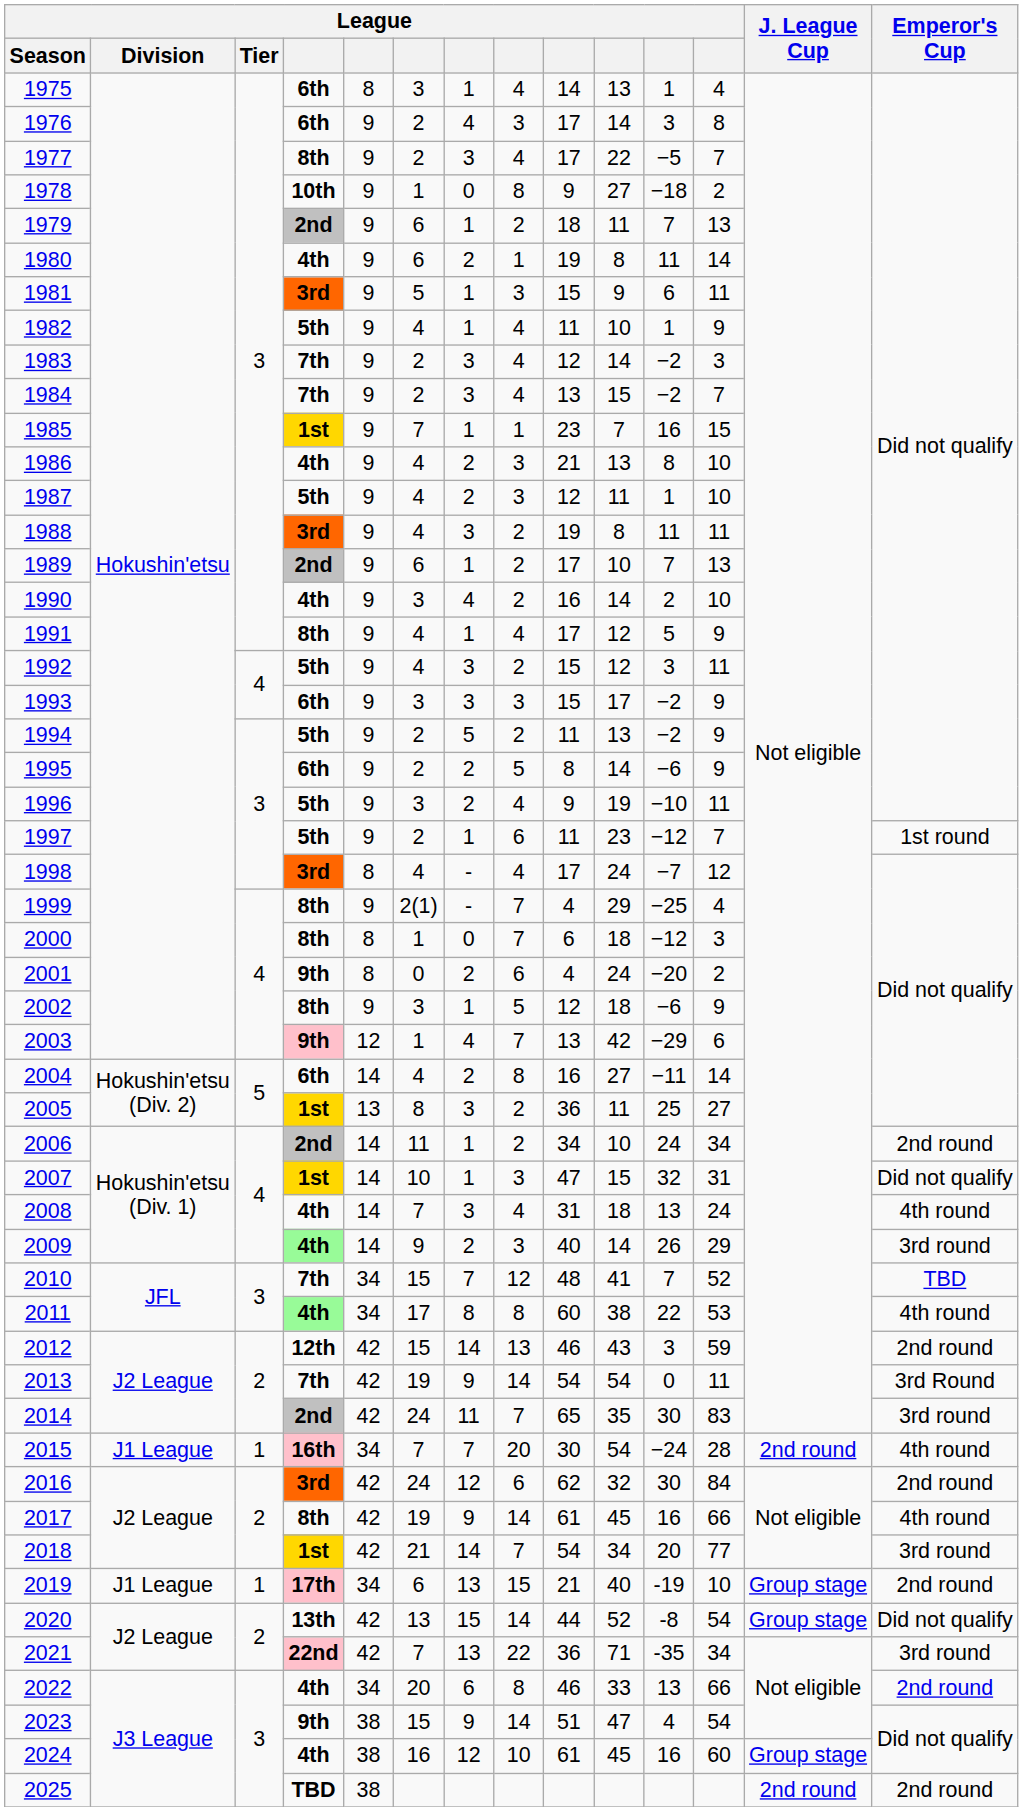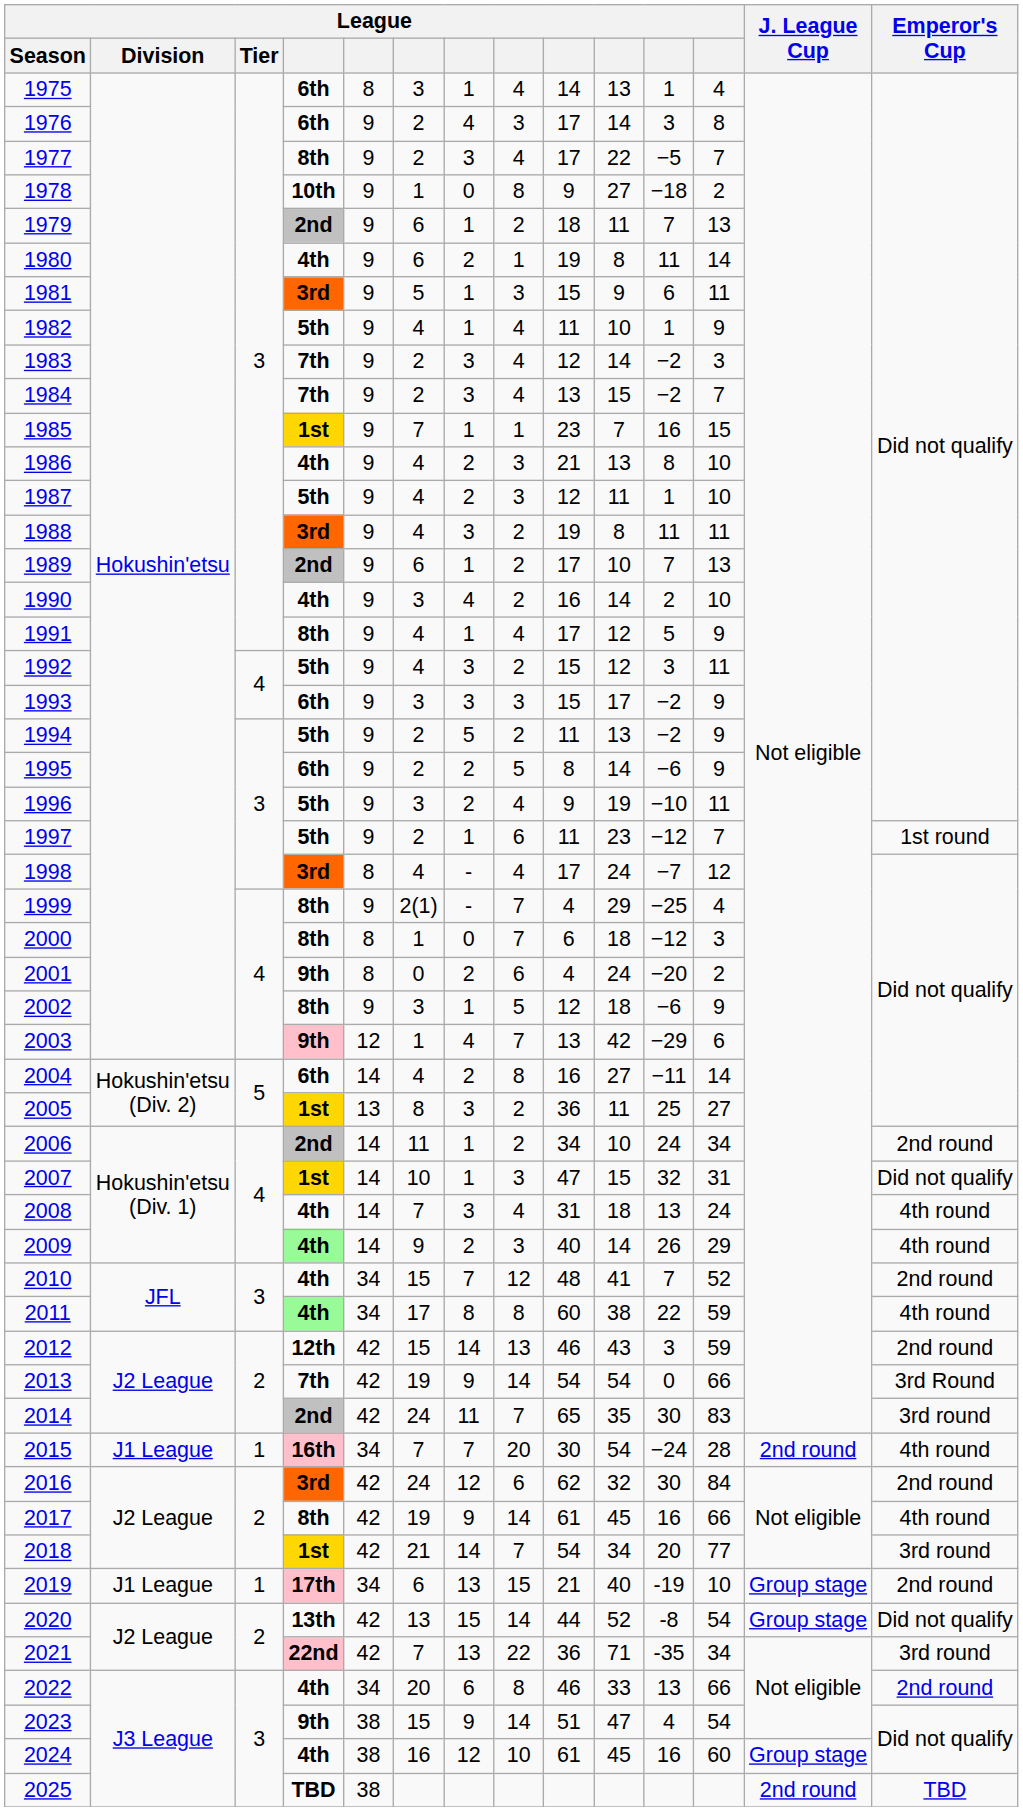(945, 1245) 3rd round -> (945, 1245) 4th round
(313, 1279) 7th -> (313, 1279) 4th
(945, 1279) TBD -> (945, 1279) 2nd round
(719, 1313) 53 -> (719, 1313) 59
(719, 1381) 11 -> (719, 1381) 66
(945, 1789) 2nd round -> (945, 1789) TBD
